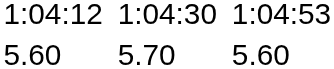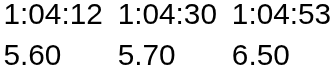(261, 54) 5.60 -> (261, 54) 6.50
